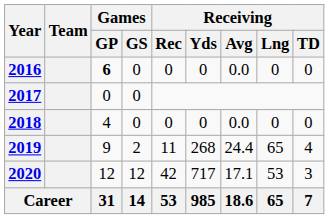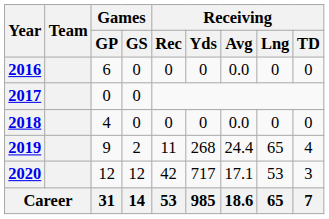(107, 69) bold -> (107, 69) normal
